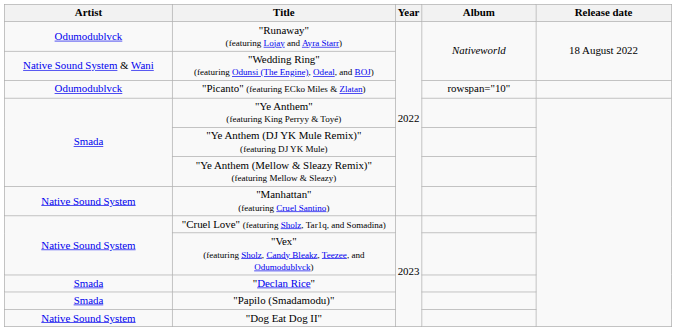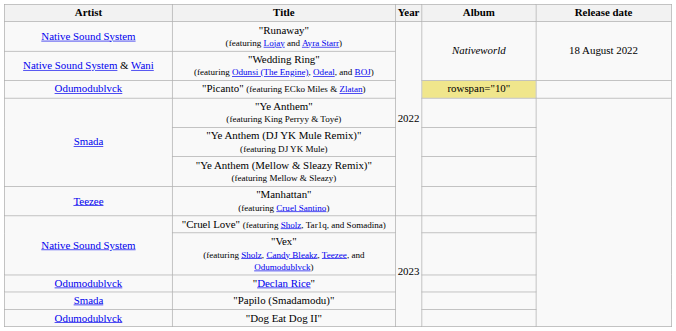(88, 36) Odumodublvck -> (88, 36) Native Sound System
(479, 89) no background -> (479, 89) khaki background
(88, 201) Native Sound System -> (88, 201) Teezee
(88, 283) Smada -> (88, 283) Odumodublvck
(88, 318) Native Sound System -> (88, 318) Odumodublvck
